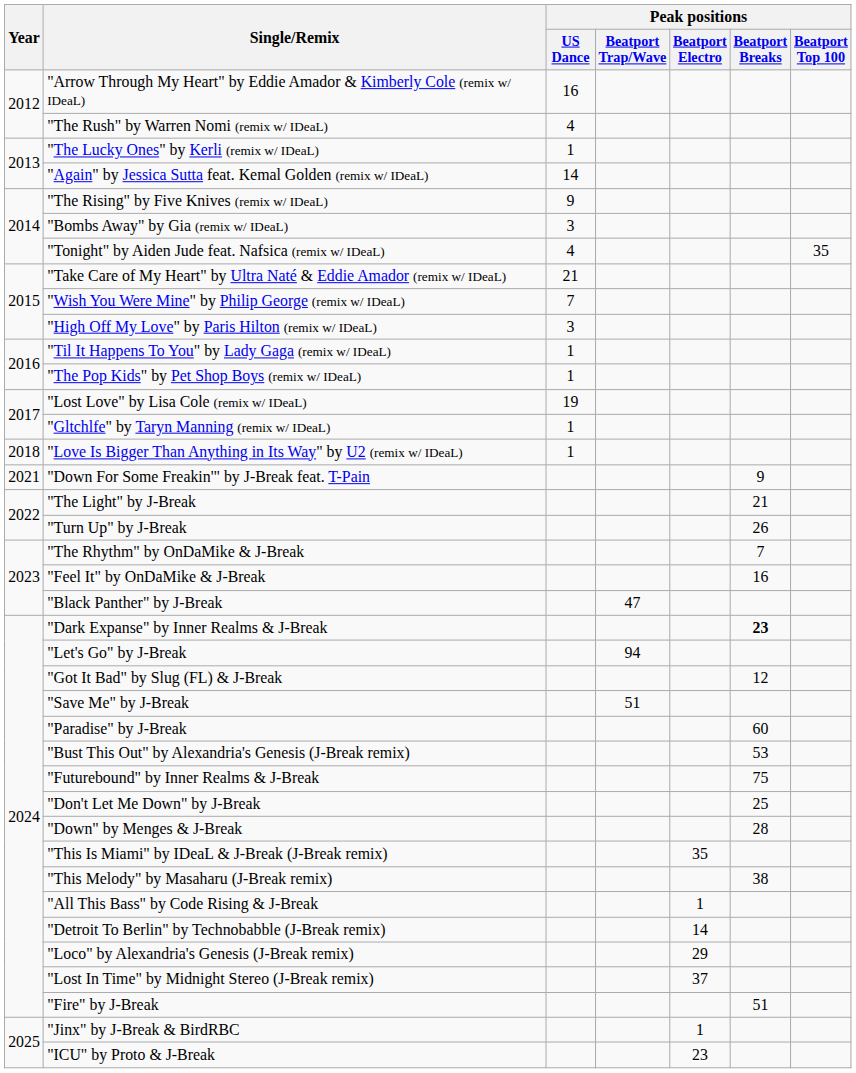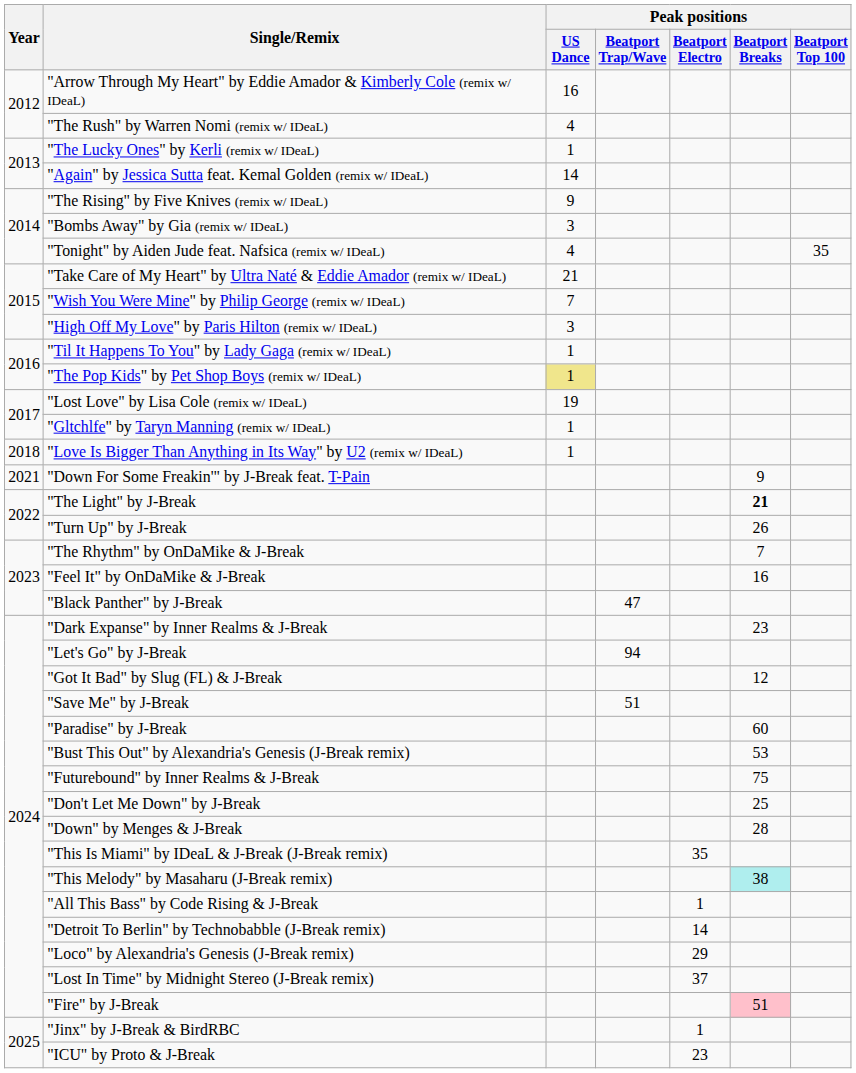(570, 376) no background -> (570, 376) khaki background
(760, 502) normal -> (760, 502) bold
(760, 627) bold -> (760, 627) normal
(760, 879) no background -> (760, 879) paleturquoise background
(760, 1004) no background -> (760, 1004) pink background
